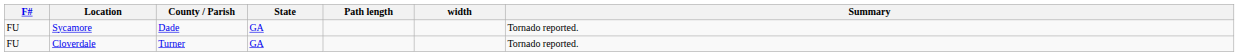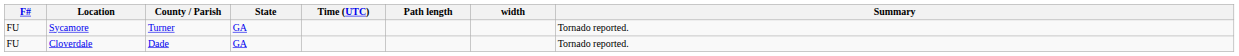+ column: (343, 12)
(169, 28) Dade -> (161, 28) Turner
(172, 43) Turner -> (158, 43) Dade
